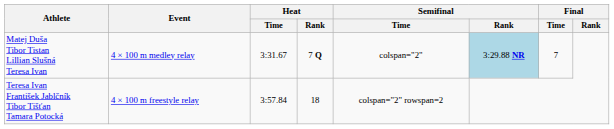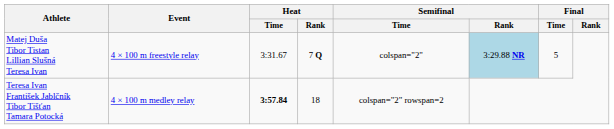(153, 55) 4 × 100 m medley relay -> (155, 55) 4 × 100 m freestyle relay
(556, 55) 7 -> (556, 55) 5
(155, 101) 4 × 100 m freestyle relay -> (153, 101) 4 × 100 m medley relay
(274, 101) normal -> (274, 101) bold
